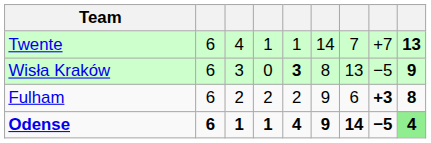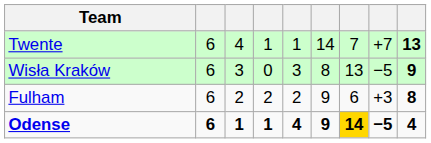(297, 71) bold -> (297, 71) normal
(383, 97) bold -> (383, 97) normal
(354, 124) no background -> (354, 124) gold background
(412, 124) lightgreen background -> (412, 124) no background
